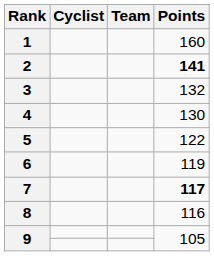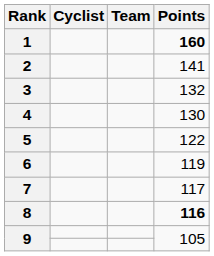(192, 41) normal -> (192, 41) bold
(192, 66) bold -> (192, 66) normal
(193, 189) bold -> (193, 189) normal
(193, 213) normal -> (193, 213) bold
